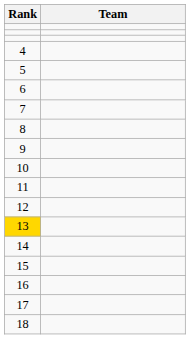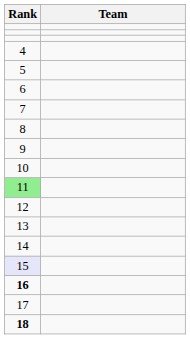(23, 187) no background -> (23, 187) lightgreen background
(23, 226) gold background -> (23, 226) no background
(23, 265) no background -> (23, 265) lavender background
(23, 285) normal -> (23, 285) bold
(23, 324) normal -> (23, 324) bold
